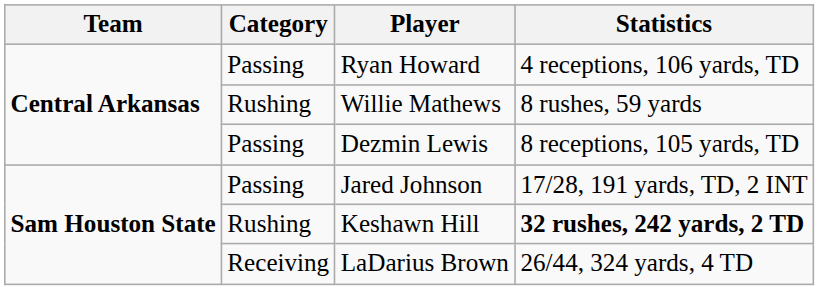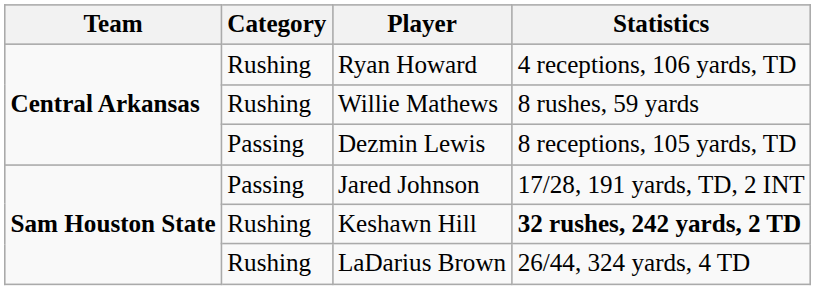(266, 64) Passing -> (269, 64) Rushing
(278, 263) Receiving -> (269, 263) Rushing
